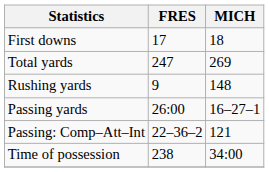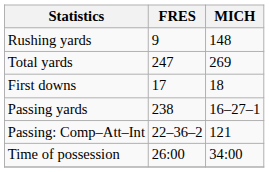rows swapped: (42, 39) <-> (50, 85)
(168, 108) 26:00 -> (163, 108) 238
(163, 155) 238 -> (168, 155) 26:00
